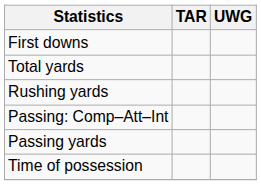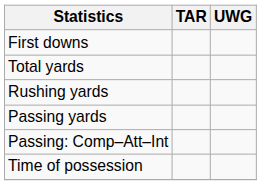rows swapped: (57, 141) <-> (88, 117)
